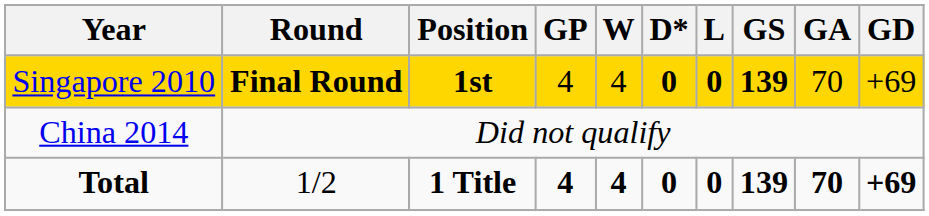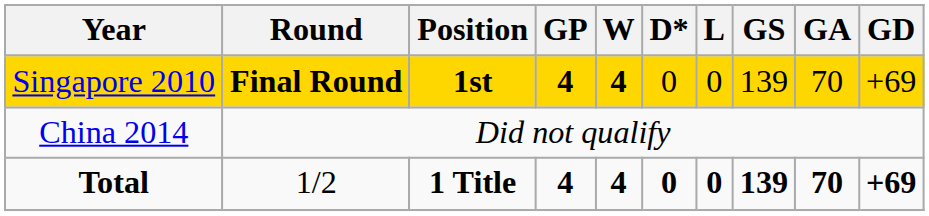(565, 81) normal -> (565, 81) bold
(618, 81) normal -> (618, 81) bold
(669, 81) bold -> (669, 81) normal
(714, 81) bold -> (714, 81) normal
(764, 81) bold -> (764, 81) normal
